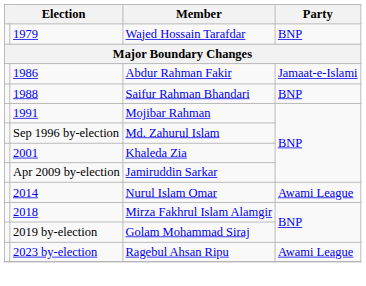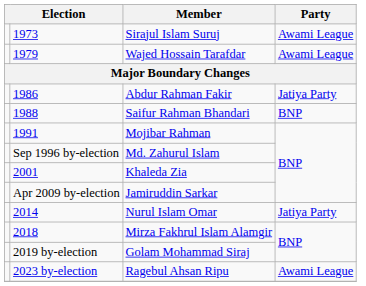+ row: (173, 34)
(290, 34) BNP -> (316, 53) Awami League
(318, 73) Jamaat-e-Islami -> (307, 93) Jatiya Party
(316, 192) Awami League -> (307, 212) Jatiya Party
